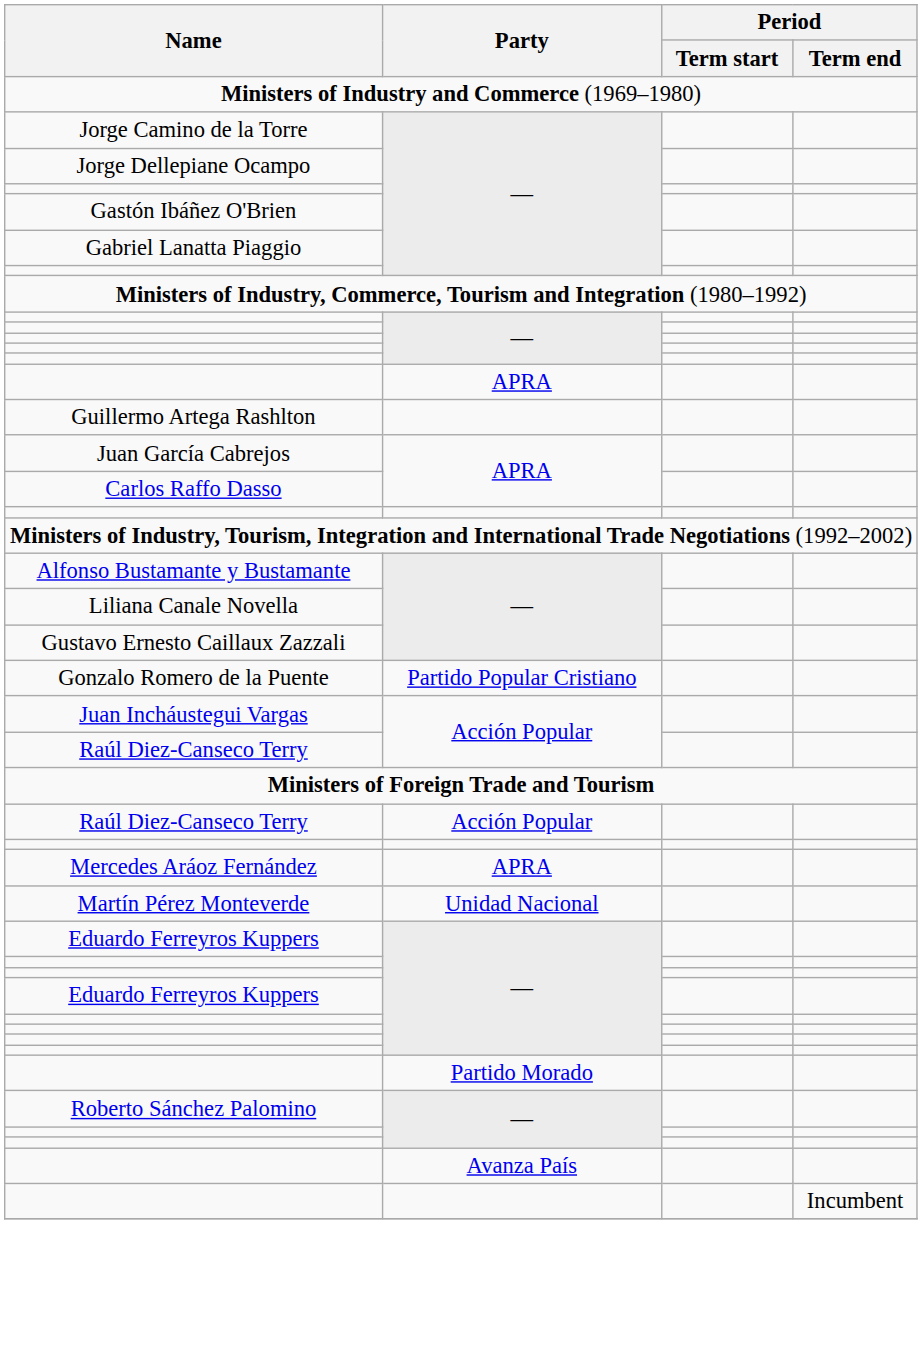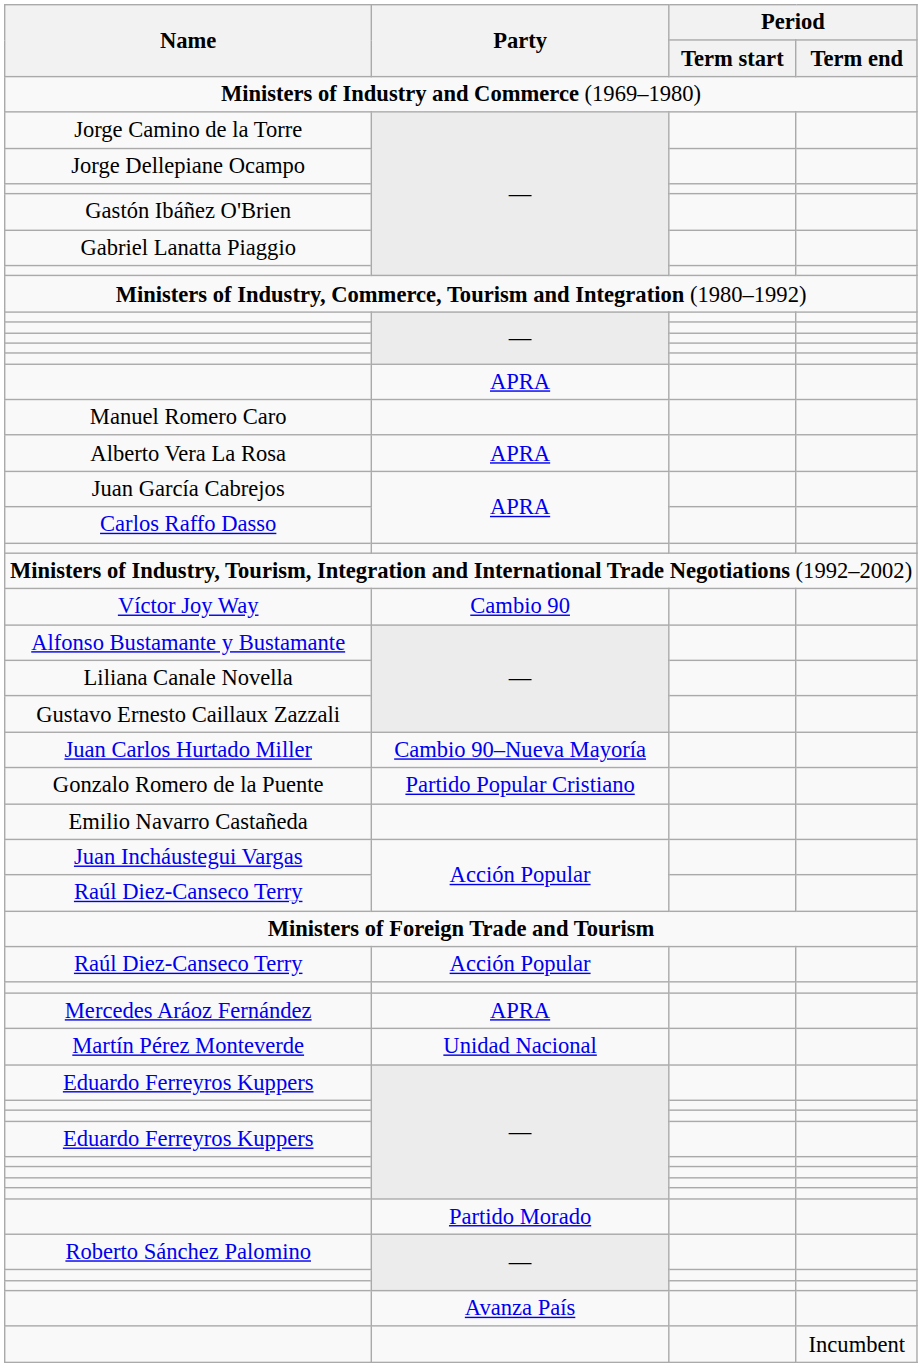+ row: (188, 417)
+ row: (188, 452)
- row: (193, 417)
+ row: (188, 606)
+ row: (188, 749)
+ row: (188, 821)
